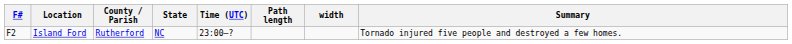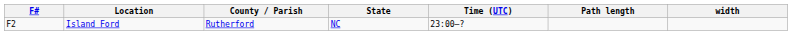- column: (573, 16)
